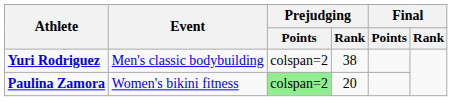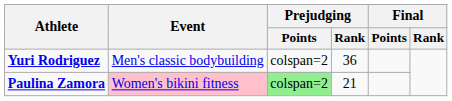(350, 61) 38 -> (350, 61) 36
(175, 84) no background -> (175, 84) pink background
(350, 84) 20 -> (350, 84) 21
